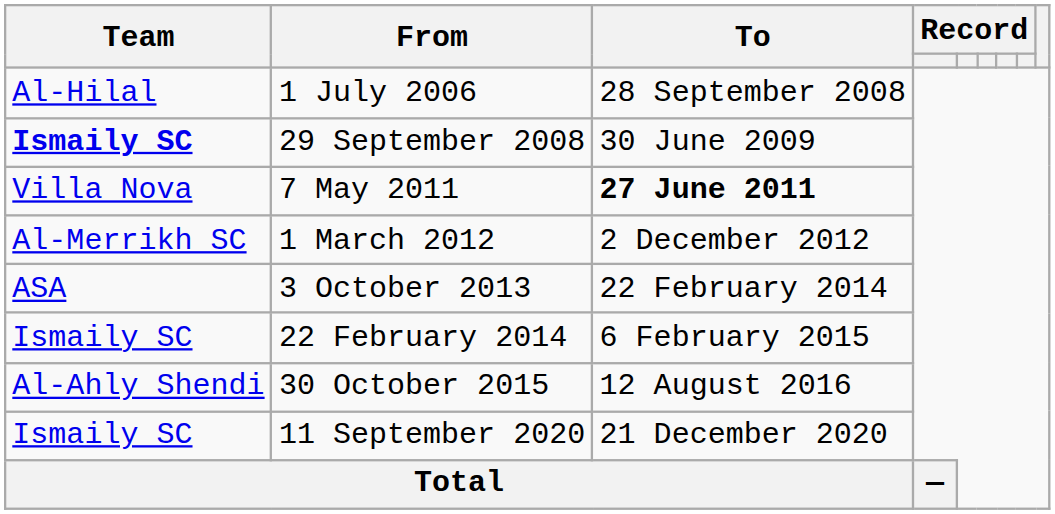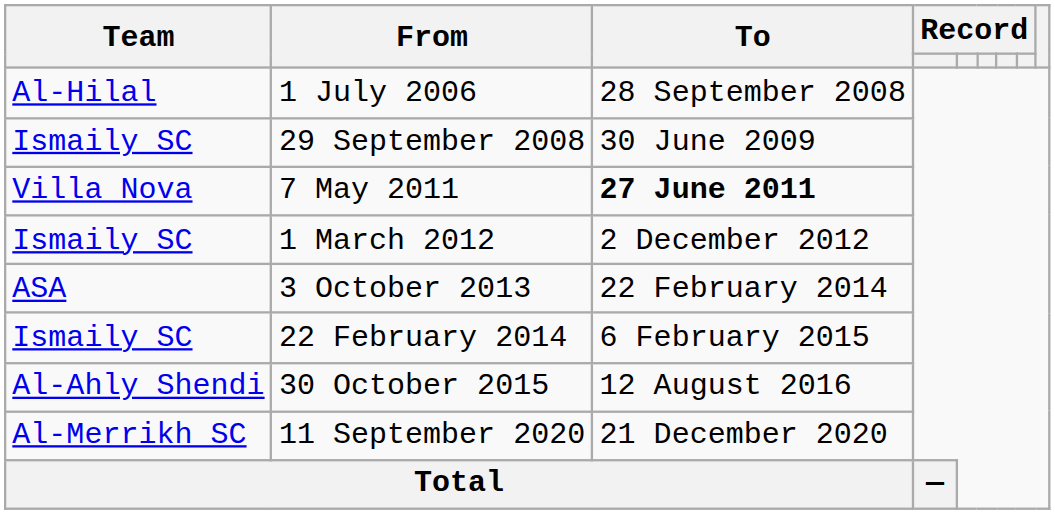(102, 142) bold -> (102, 142) normal
(129, 240) Al-Merrikh SC -> (102, 240) Ismaily SC
(102, 435) Ismaily SC -> (129, 435) Al-Merrikh SC
